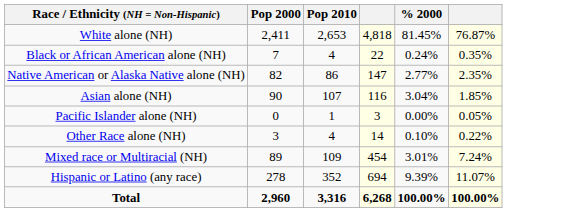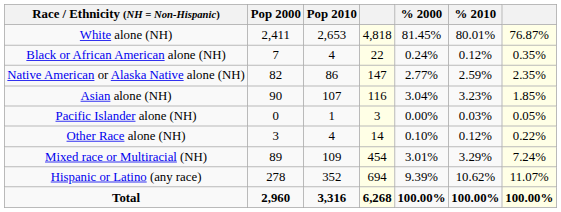+ column: (475, 14)
